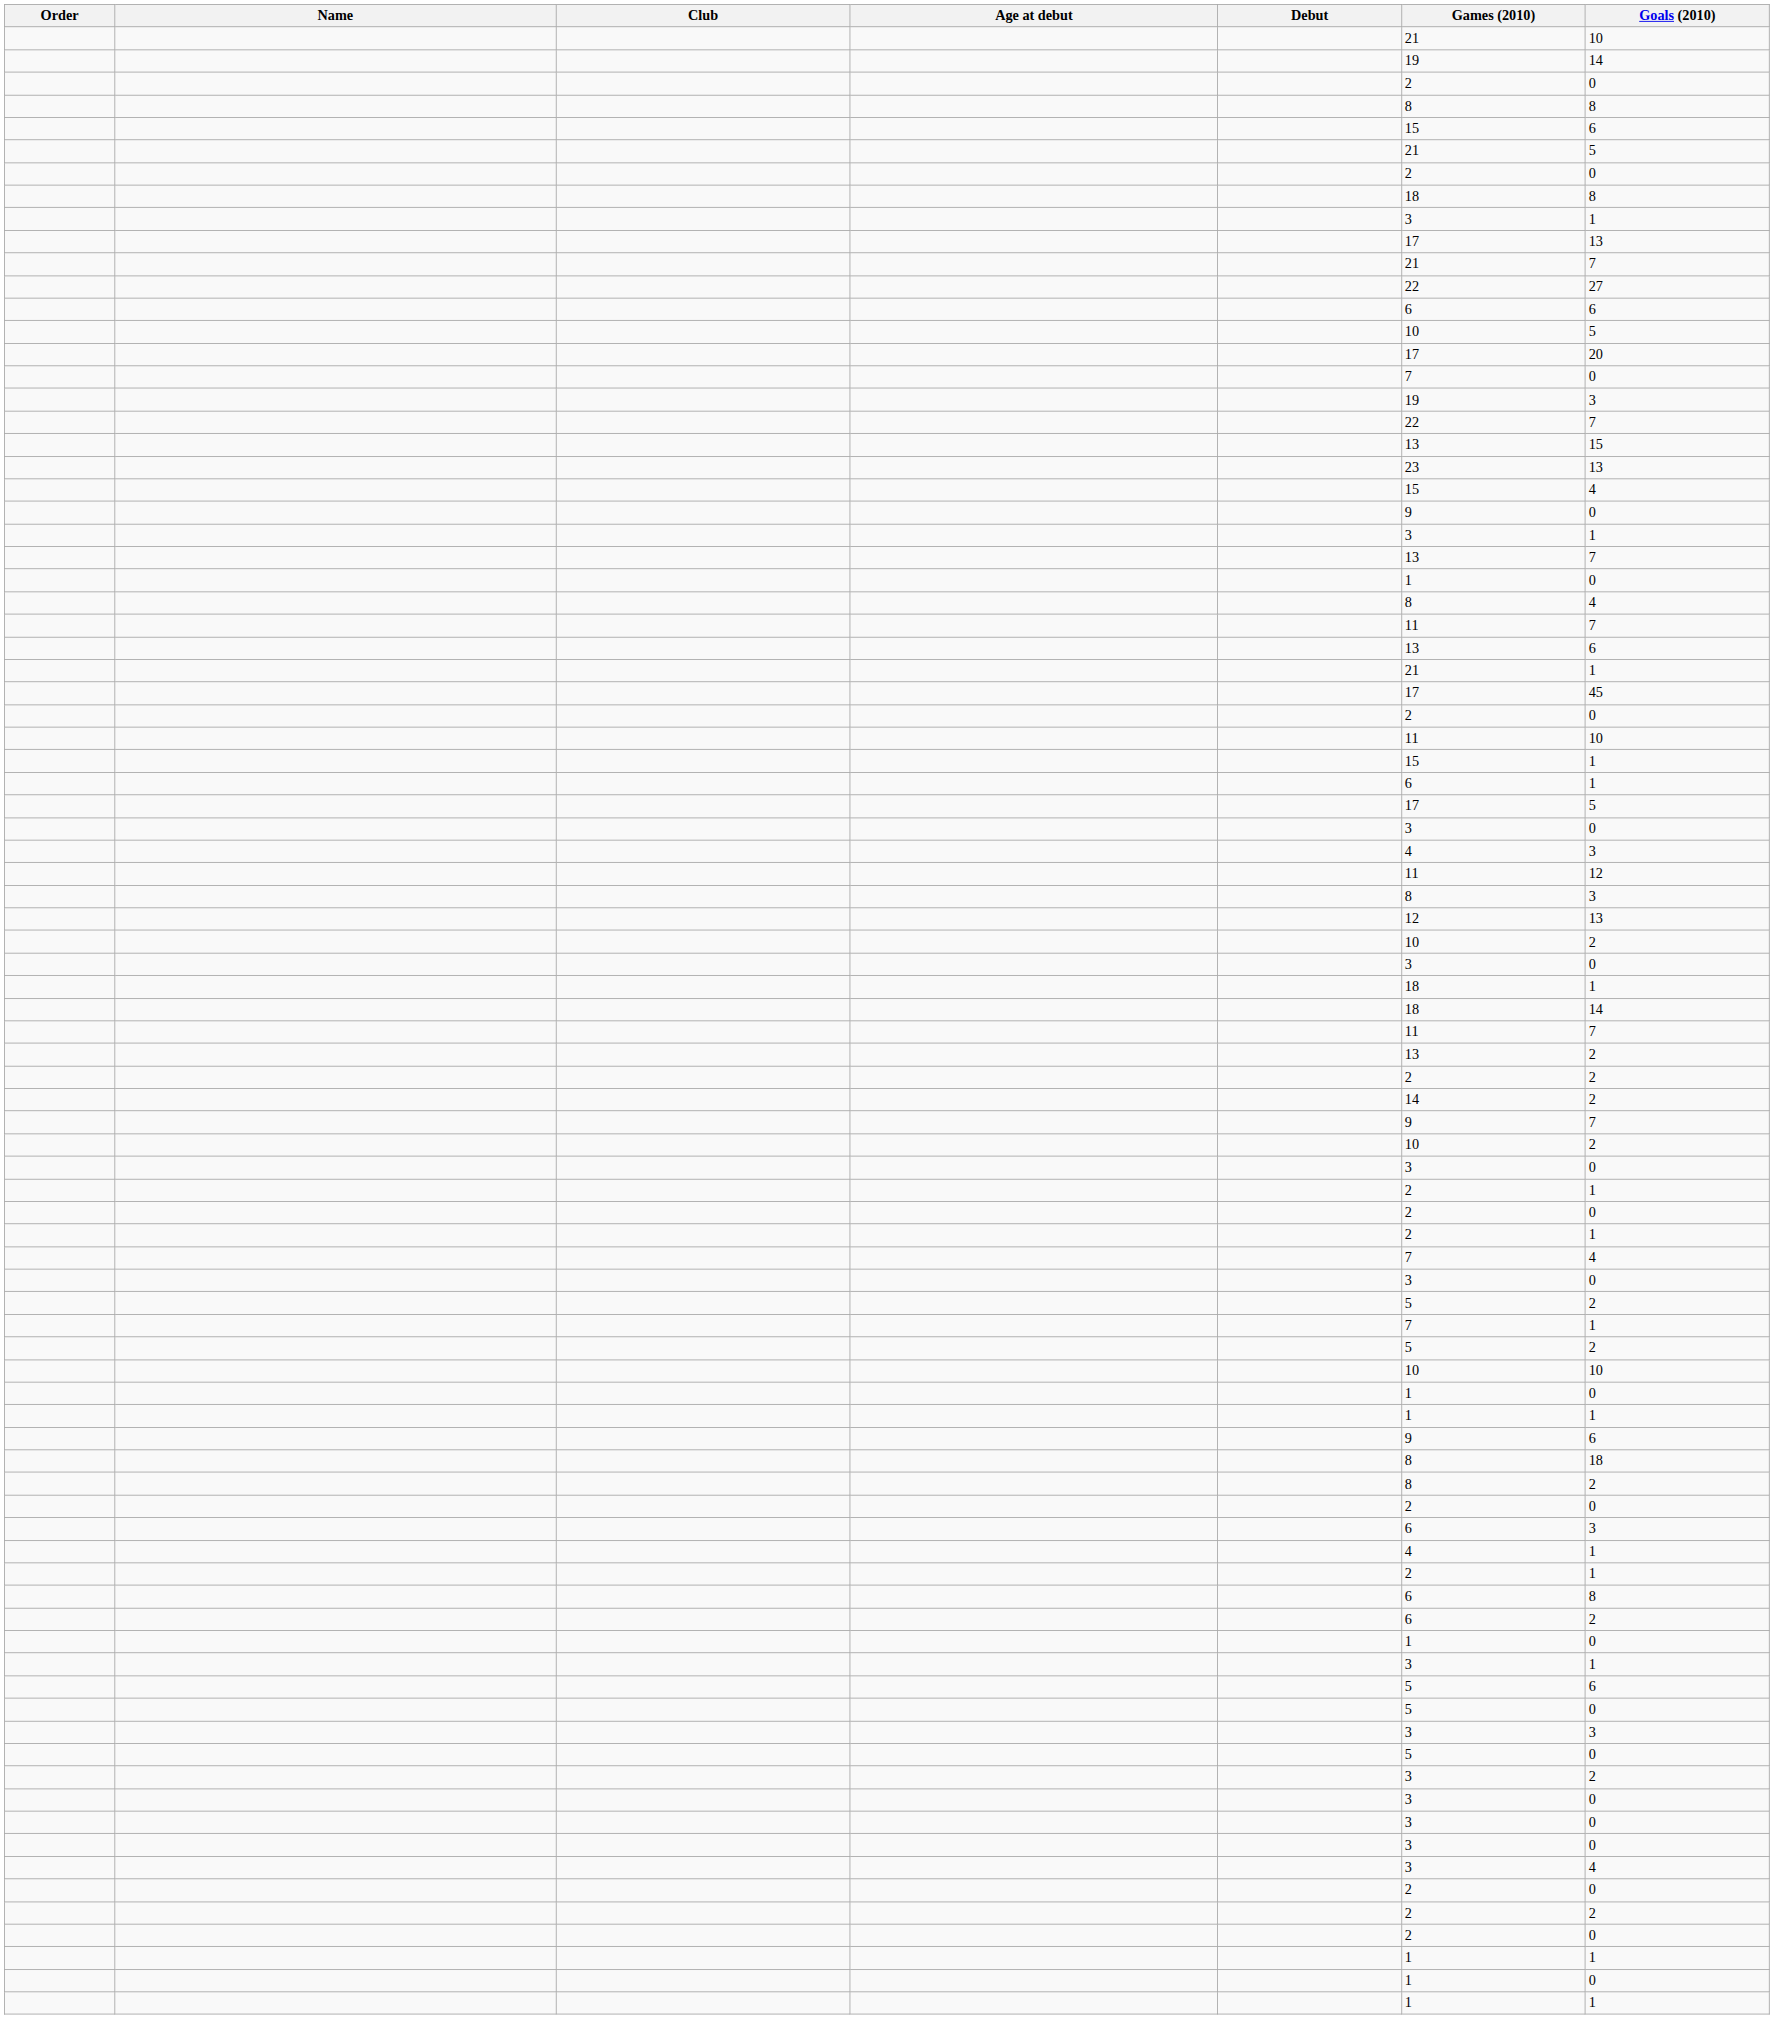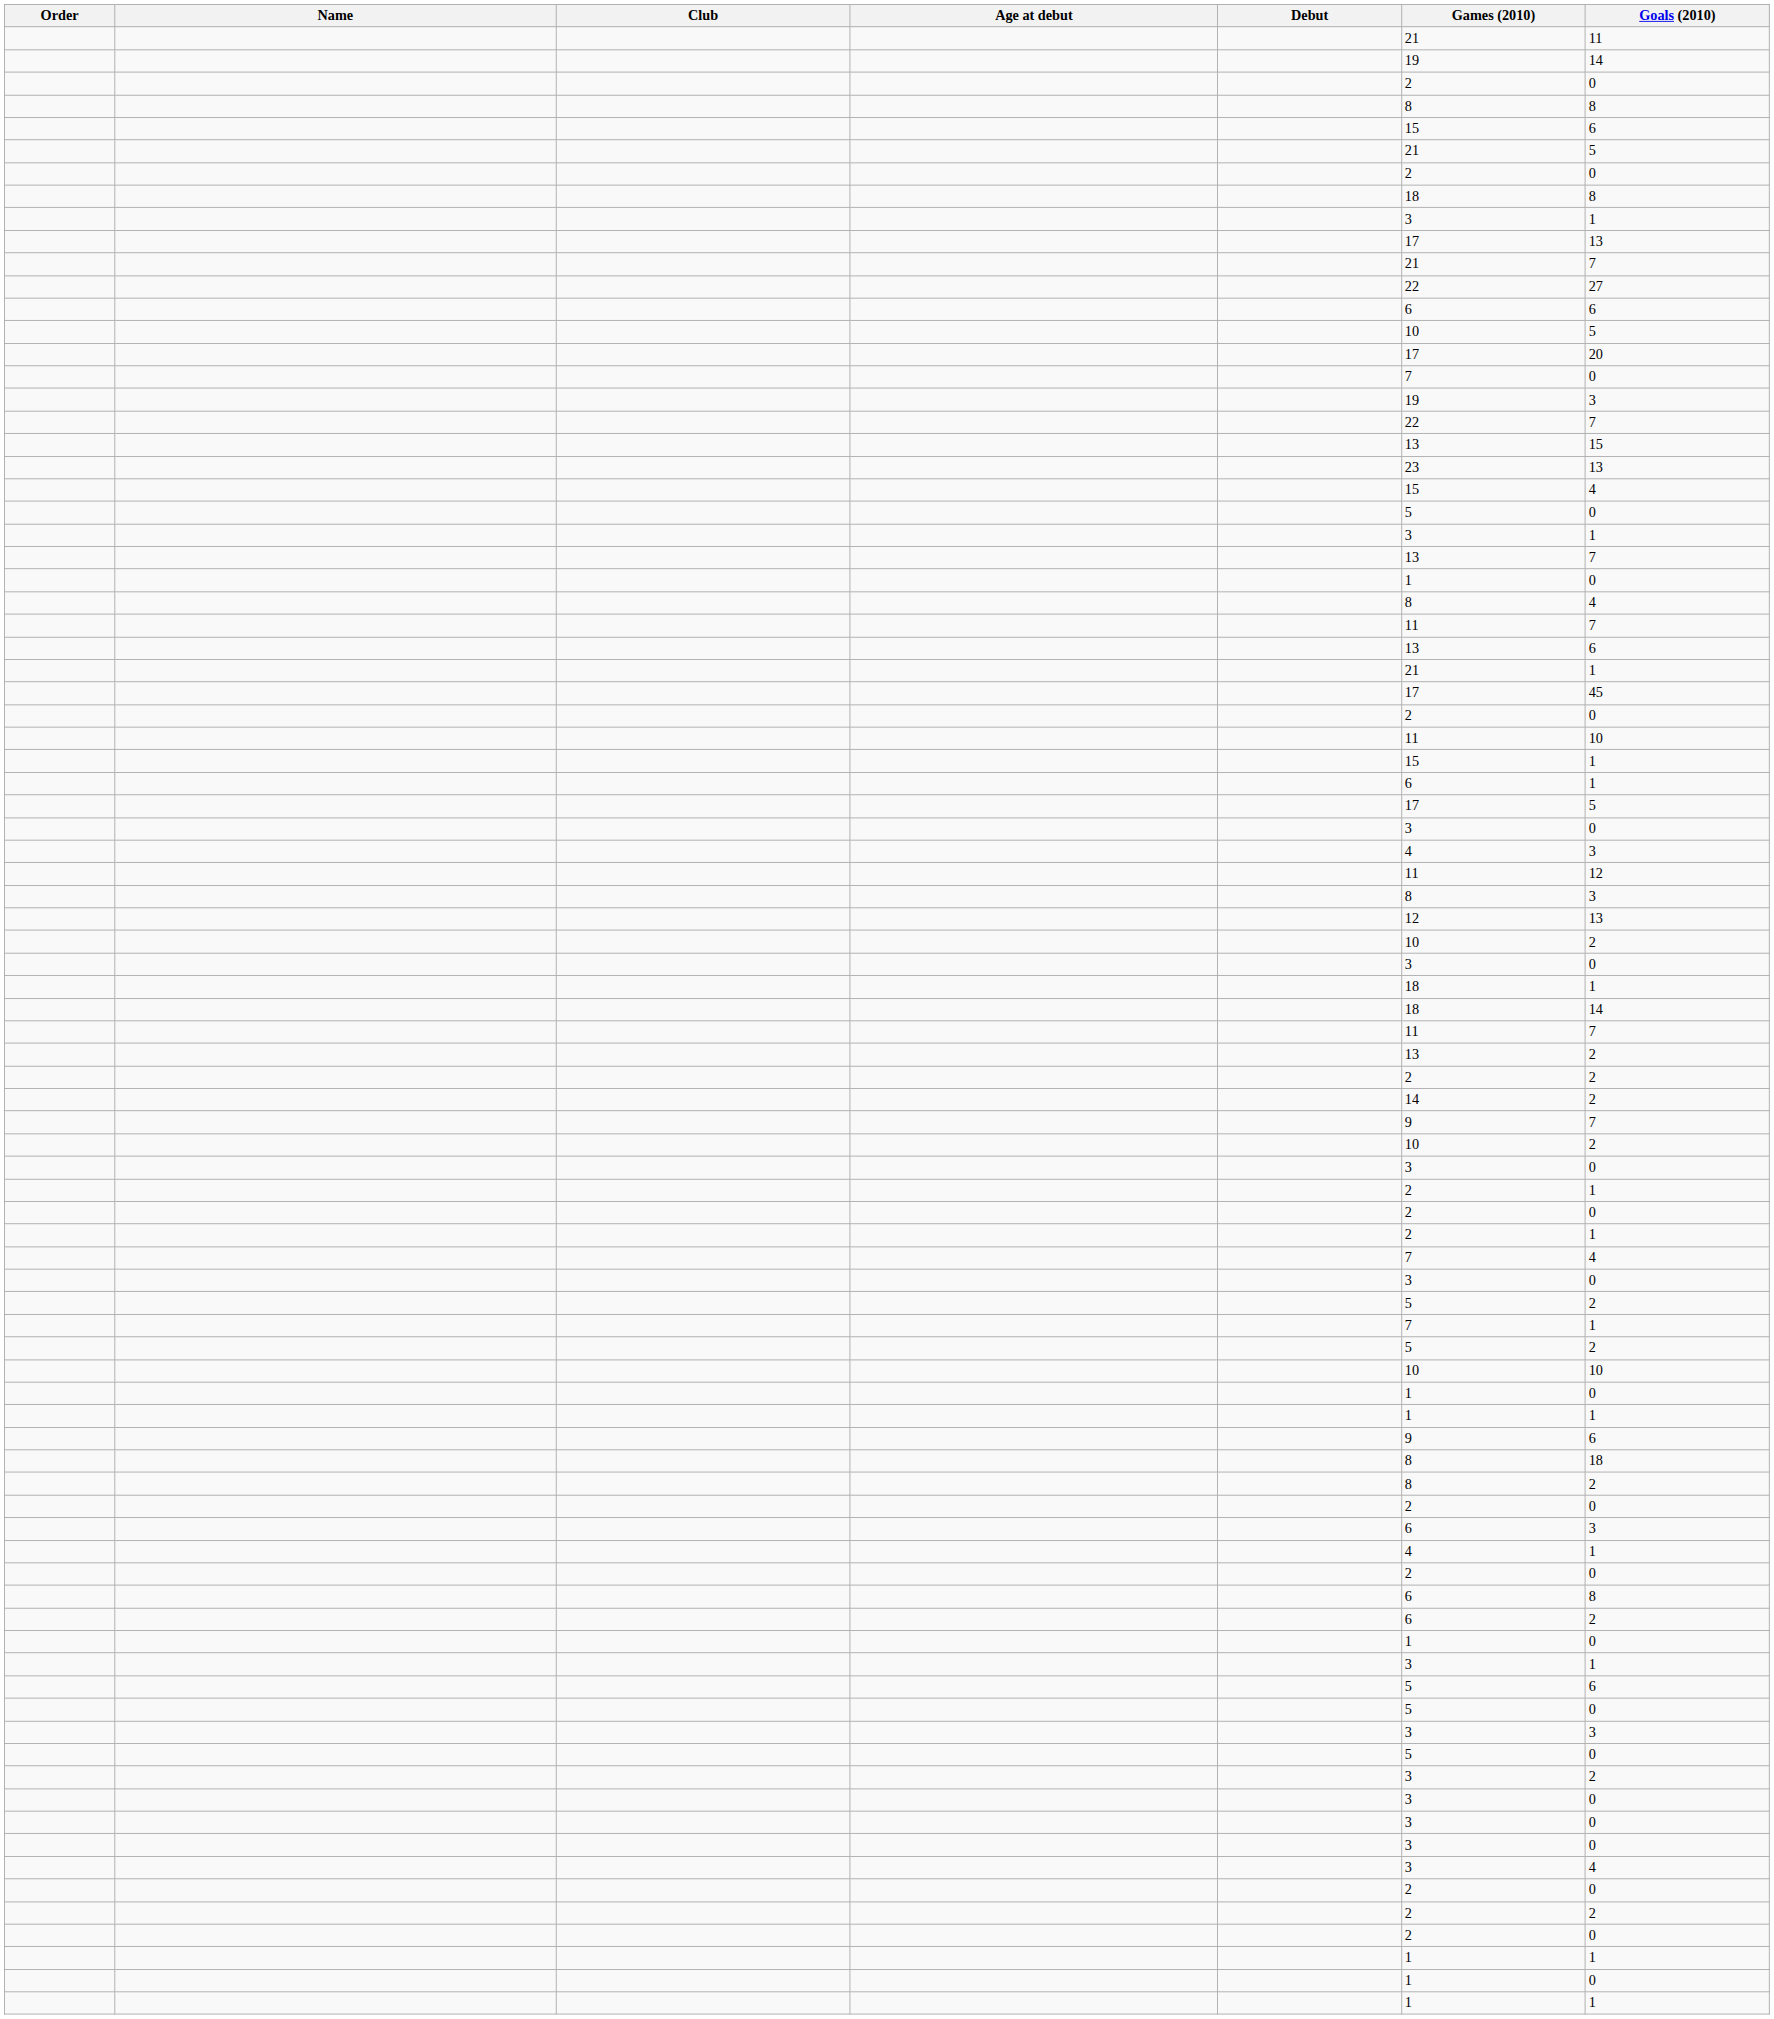(1596, 38) 10 -> (1596, 38) 11
(1408, 512) 9 -> (1408, 512) 5
(1592, 1574) 1 -> (1592, 1574) 0
